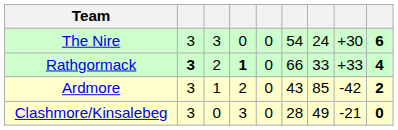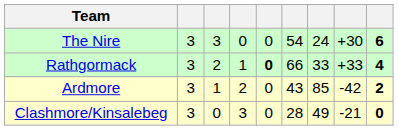(191, 64) bold -> (191, 64) normal
(243, 64) bold -> (243, 64) normal
(269, 64) normal -> (269, 64) bold
